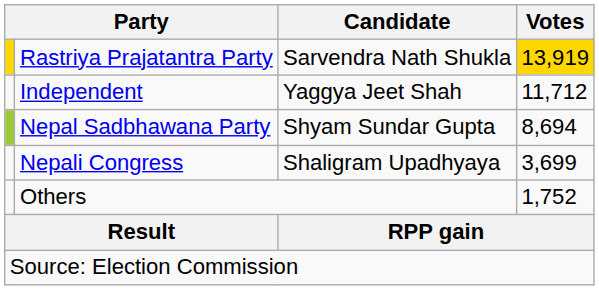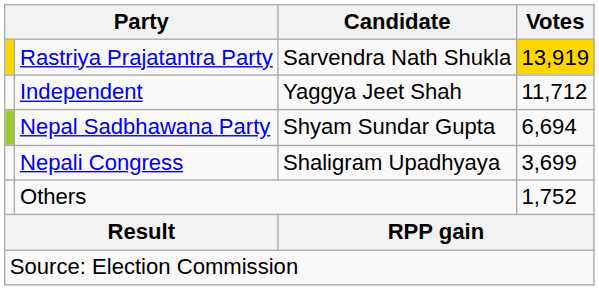(549, 127) 8,694 -> (549, 127) 6,694
